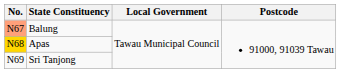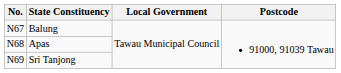(15, 28) lightsalmon background -> (15, 28) no background
(15, 44) gold background -> (15, 44) no background
